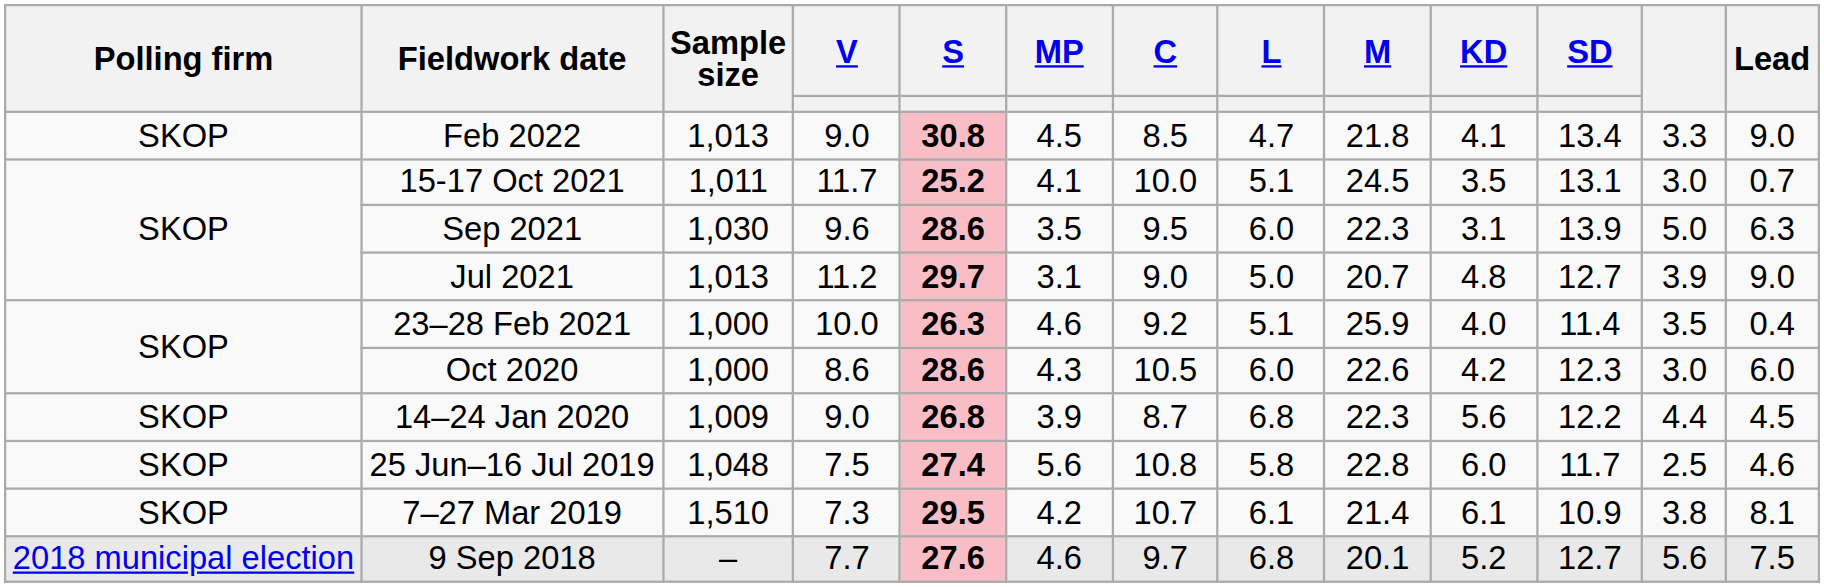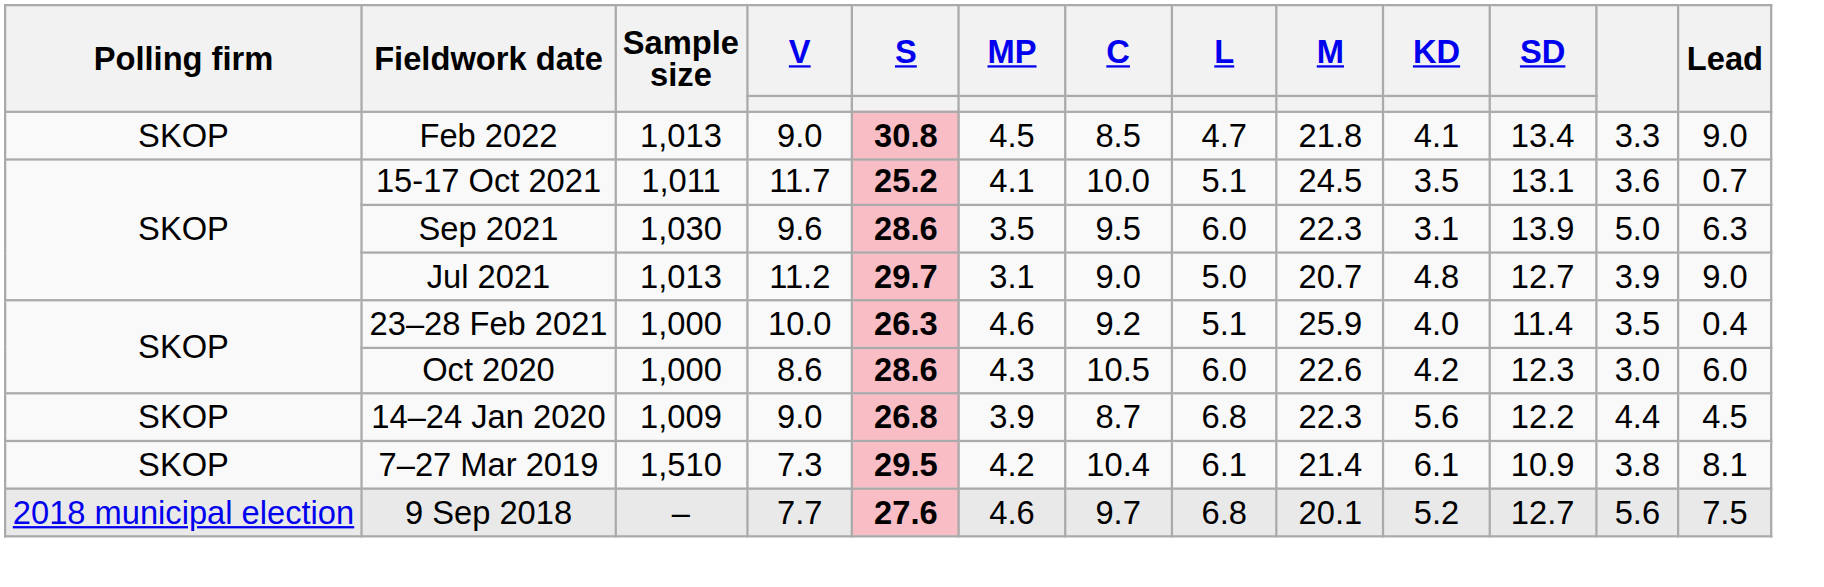(1685, 182) 3.0 -> (1637, 182) 3.6
- row: (512, 465)
(1165, 512) 10.7 -> (1118, 465) 10.4
